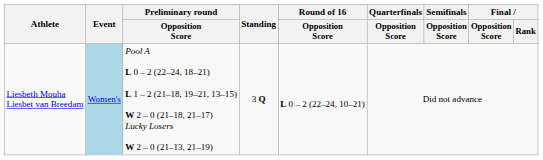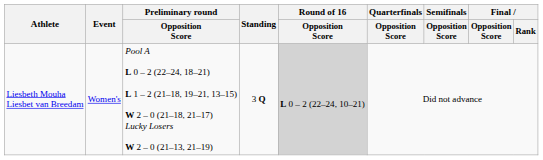(104, 99) lightblue background -> (104, 99) no background
(323, 105) no background -> (323, 105) lightgrey background
